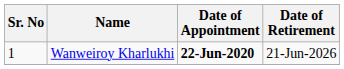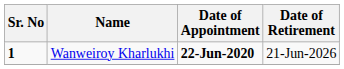(11, 53) normal -> (11, 53) bold
